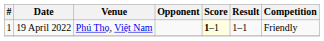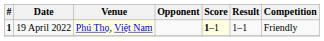(9, 28) normal -> (9, 28) bold
(114, 28) no background -> (114, 28) lightyellow background
